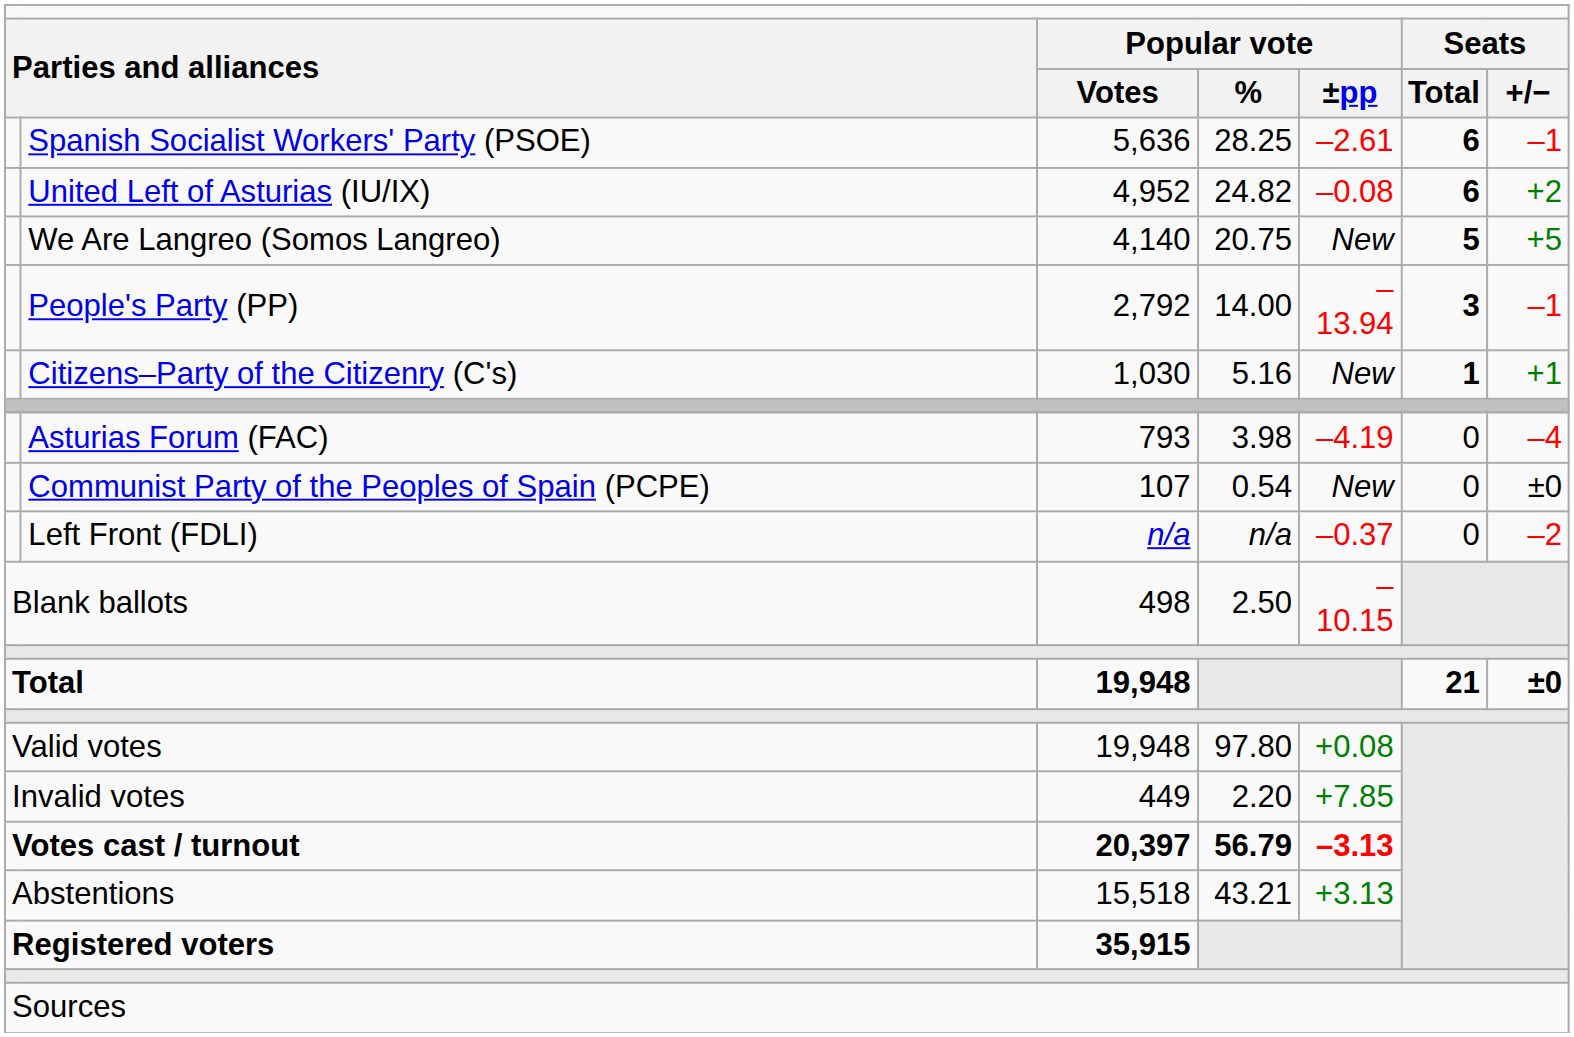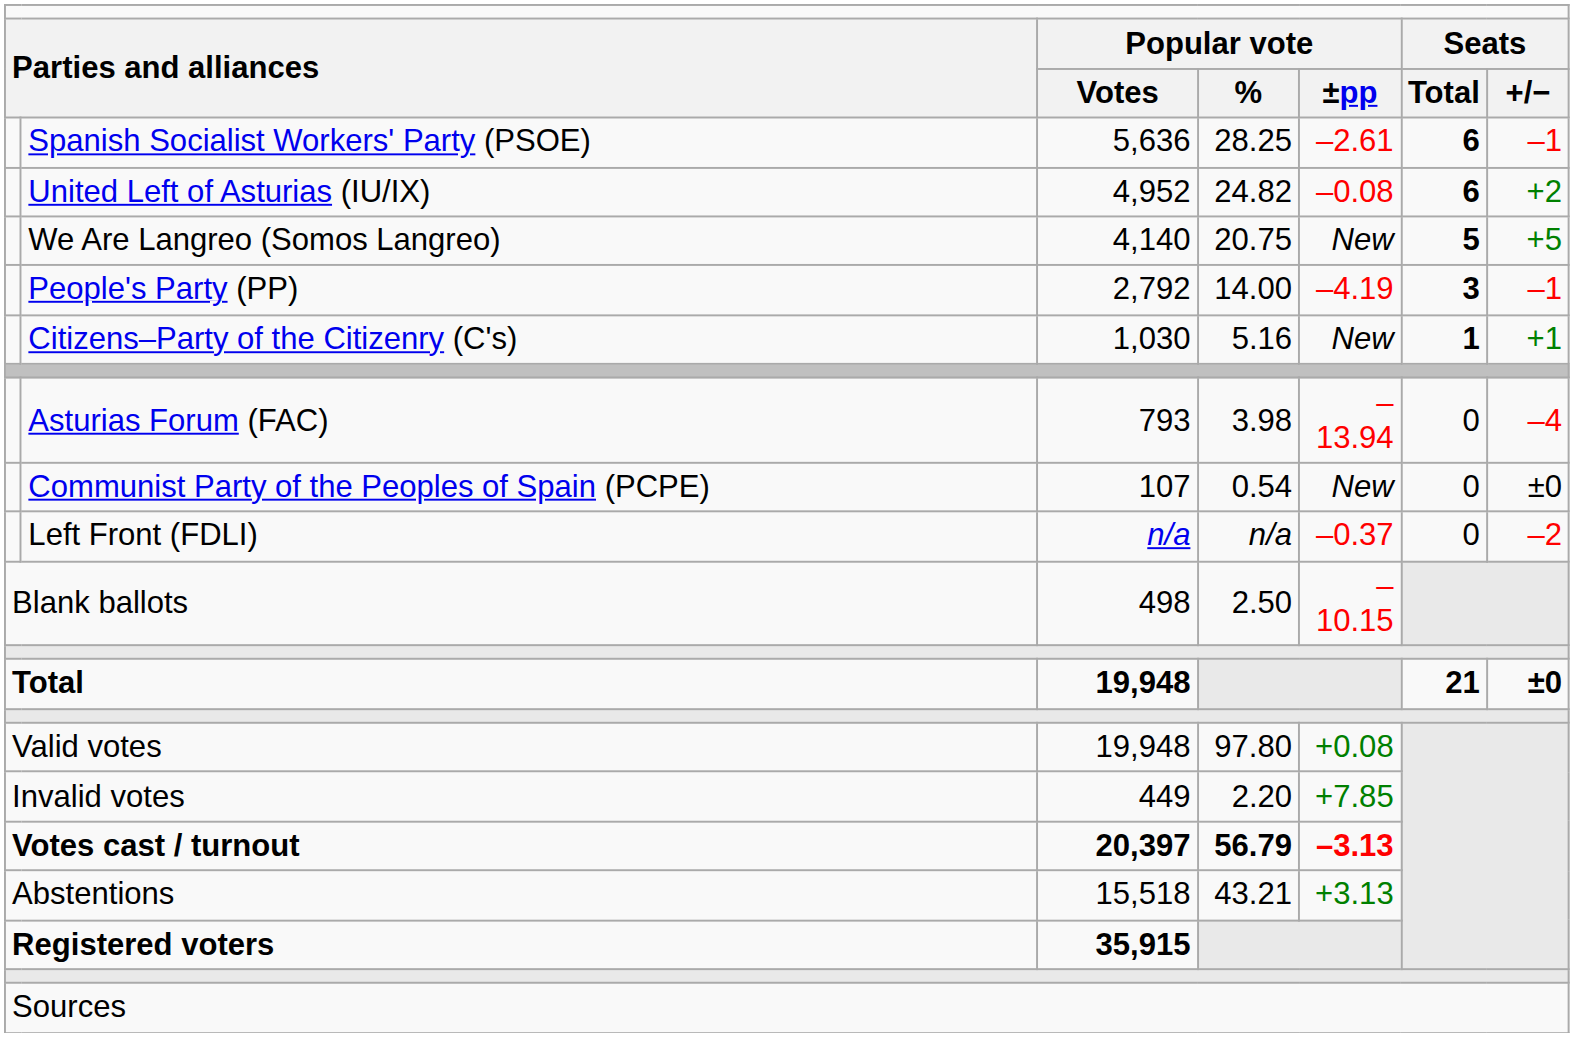(1355, 307) –13.94 -> (1355, 289) –4.19
(1355, 437) –4.19 -> (1355, 419) –13.94
